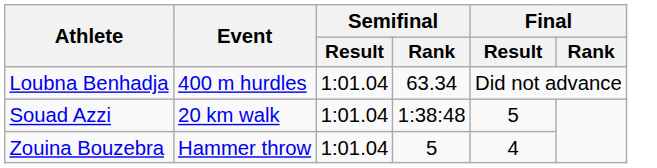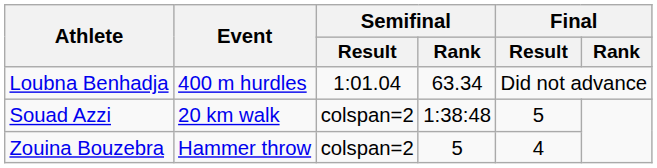(355, 116) 1:01.04 -> (367, 116) colspan=2
(355, 148) 1:01.04 -> (367, 148) colspan=2
